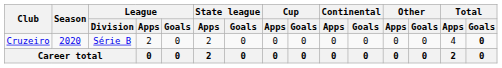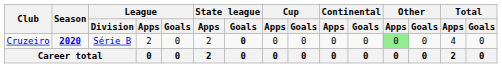(70, 41) normal -> (70, 41) bold
(243, 41) normal -> (243, 41) bold
(396, 41) no background -> (396, 41) lightgreen background
(482, 41) bold -> (482, 41) normal
